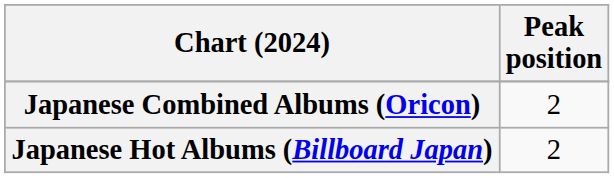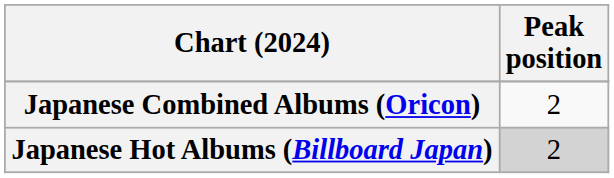(554, 149) no background -> (554, 149) lightgrey background
